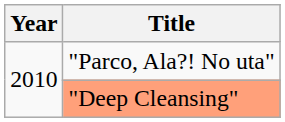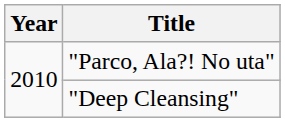(153, 98) lightsalmon background -> (153, 98) no background
